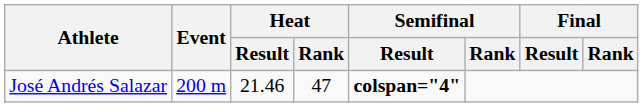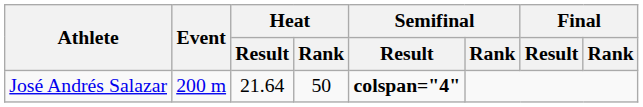(262, 86) 21.46 -> (262, 86) 21.64
(321, 86) 47 -> (321, 86) 50
